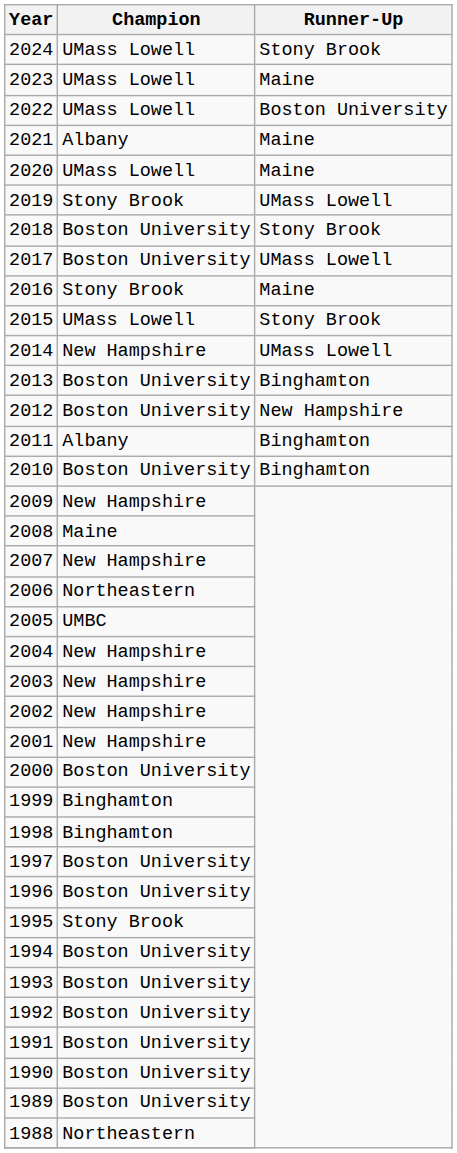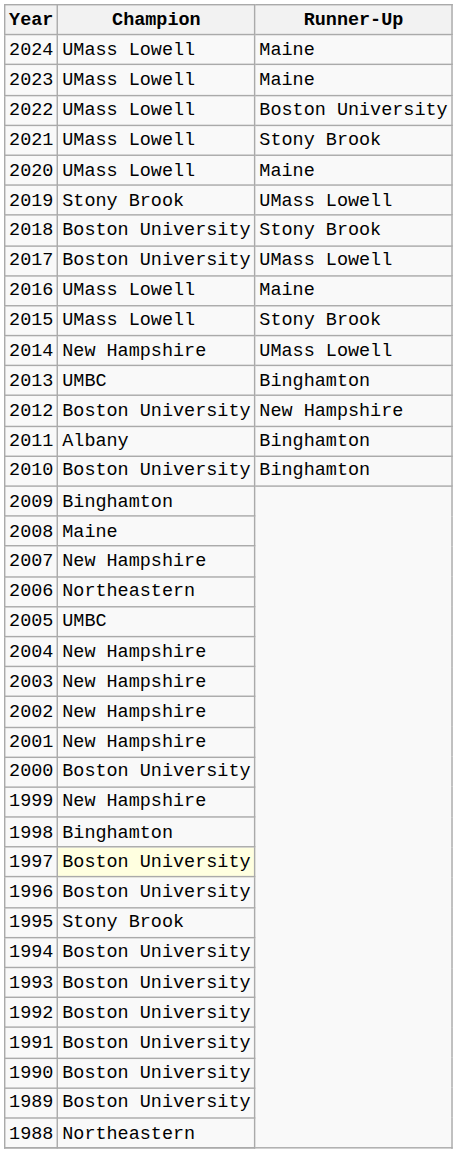(320, 50) Stony Brook -> (287, 50) Maine
(95, 140) Albany -> (129, 140) UMass Lowell
(287, 140) Maine -> (320, 140) Stony Brook
(123, 291) Stony Brook -> (129, 291) UMass Lowell
(156, 381) Boston University -> (84, 381) UMBC
(134, 501) New Hampshire -> (118, 501) Binghamton
(118, 802) Binghamton -> (134, 802) New Hampshire
(156, 862) no background -> (156, 862) lightyellow background
